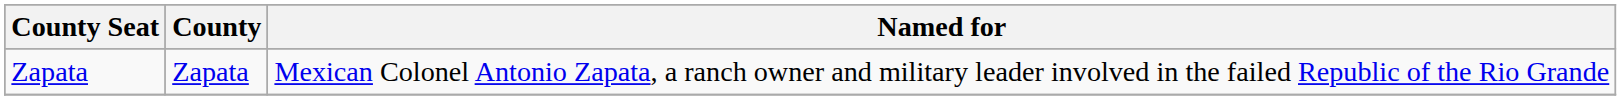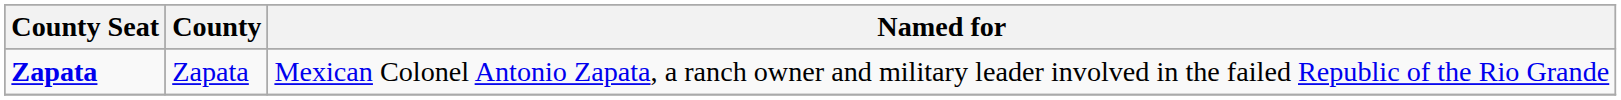(50, 71) normal -> (54, 71) bold
